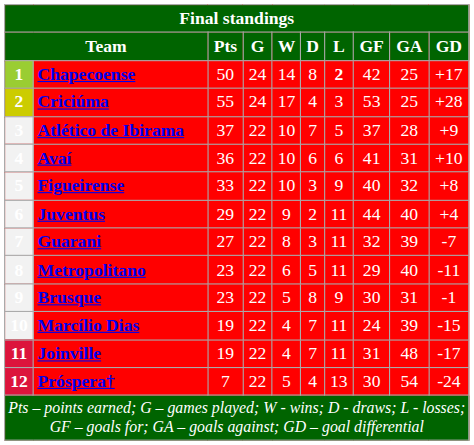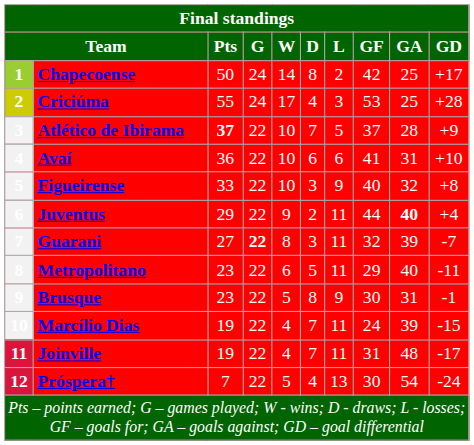(339, 74) bold -> (339, 74) normal
(225, 130) normal -> (225, 130) bold
(409, 213) normal -> (409, 213) bold
(258, 241) normal -> (258, 241) bold
